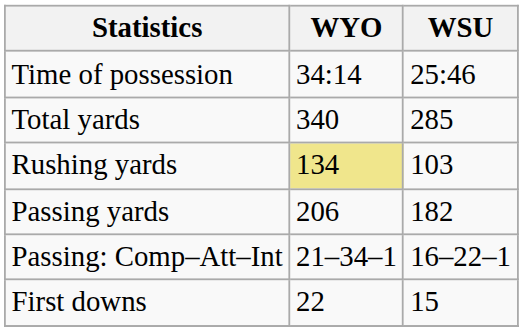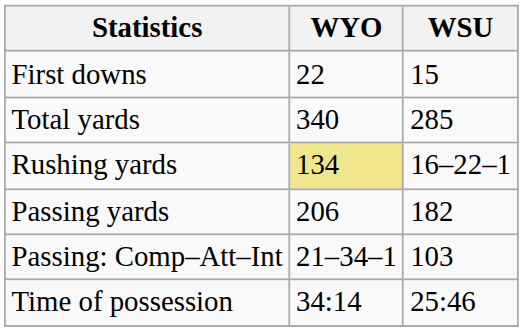rows swapped: (79, 302) <-> (122, 73)
(432, 165) 103 -> (461, 165) 16–22–1
(461, 256) 16–22–1 -> (432, 256) 103
